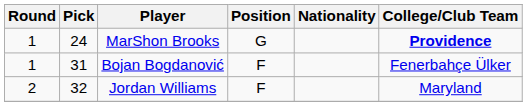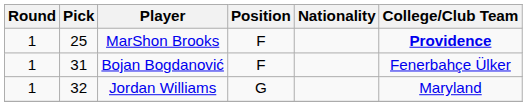(79, 40) 24 -> (79, 40) 25
(261, 40) G -> (261, 40) F
(32, 88) 2 -> (32, 88) 1
(261, 88) F -> (261, 88) G
